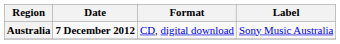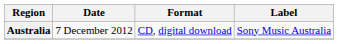(95, 30) bold -> (94, 30) normal
